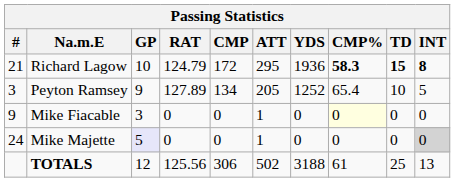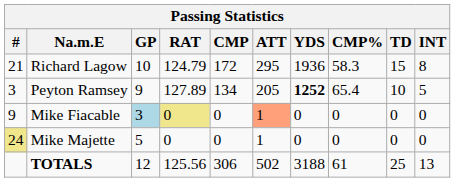(346, 66) bold -> (346, 66) normal
(398, 66) bold -> (398, 66) normal
(423, 66) bold -> (423, 66) normal
(309, 90) normal -> (309, 90) bold
(139, 115) no background -> (139, 115) lightblue background
(167, 115) no background -> (167, 115) khaki background
(260, 115) no background -> (260, 115) lightsalmon background
(336, 115) lightyellow background -> (336, 115) no background
(16, 139) no background -> (16, 139) khaki background
(139, 139) lavender background -> (139, 139) no background
(423, 139) lightgrey background -> (423, 139) no background
